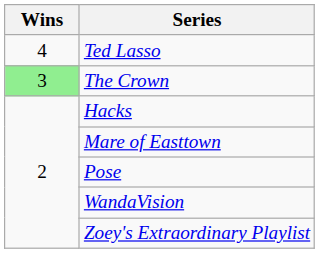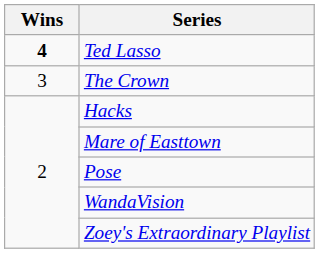(42, 50) normal -> (42, 50) bold
(42, 80) lightgreen background -> (42, 80) no background
